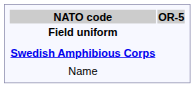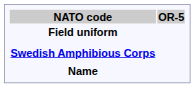(83, 71) normal -> (83, 71) bold
